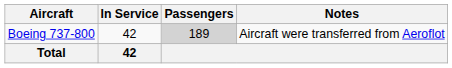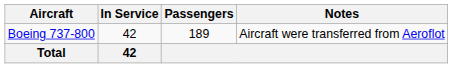(199, 33) lightgrey background -> (199, 33) no background
